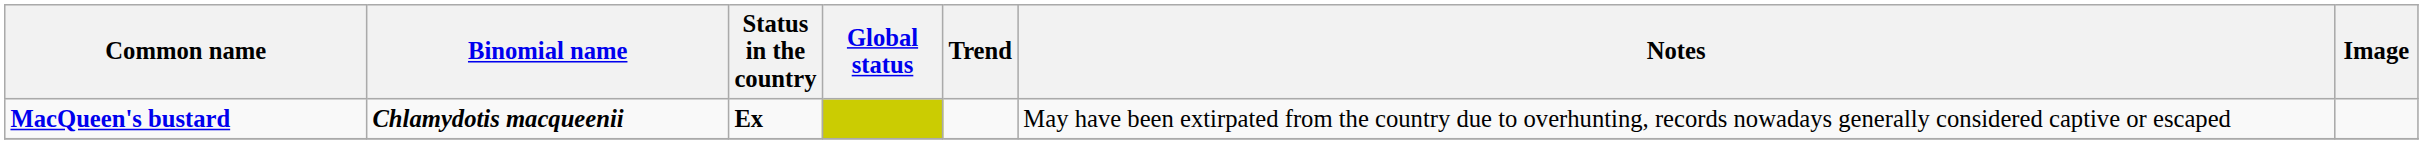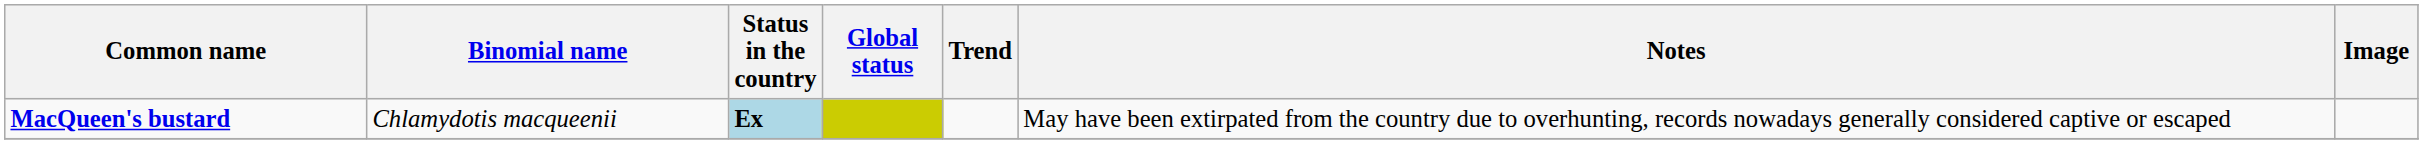(498, 118) bold -> (495, 118) normal
(749, 118) no background -> (749, 118) lightblue background
